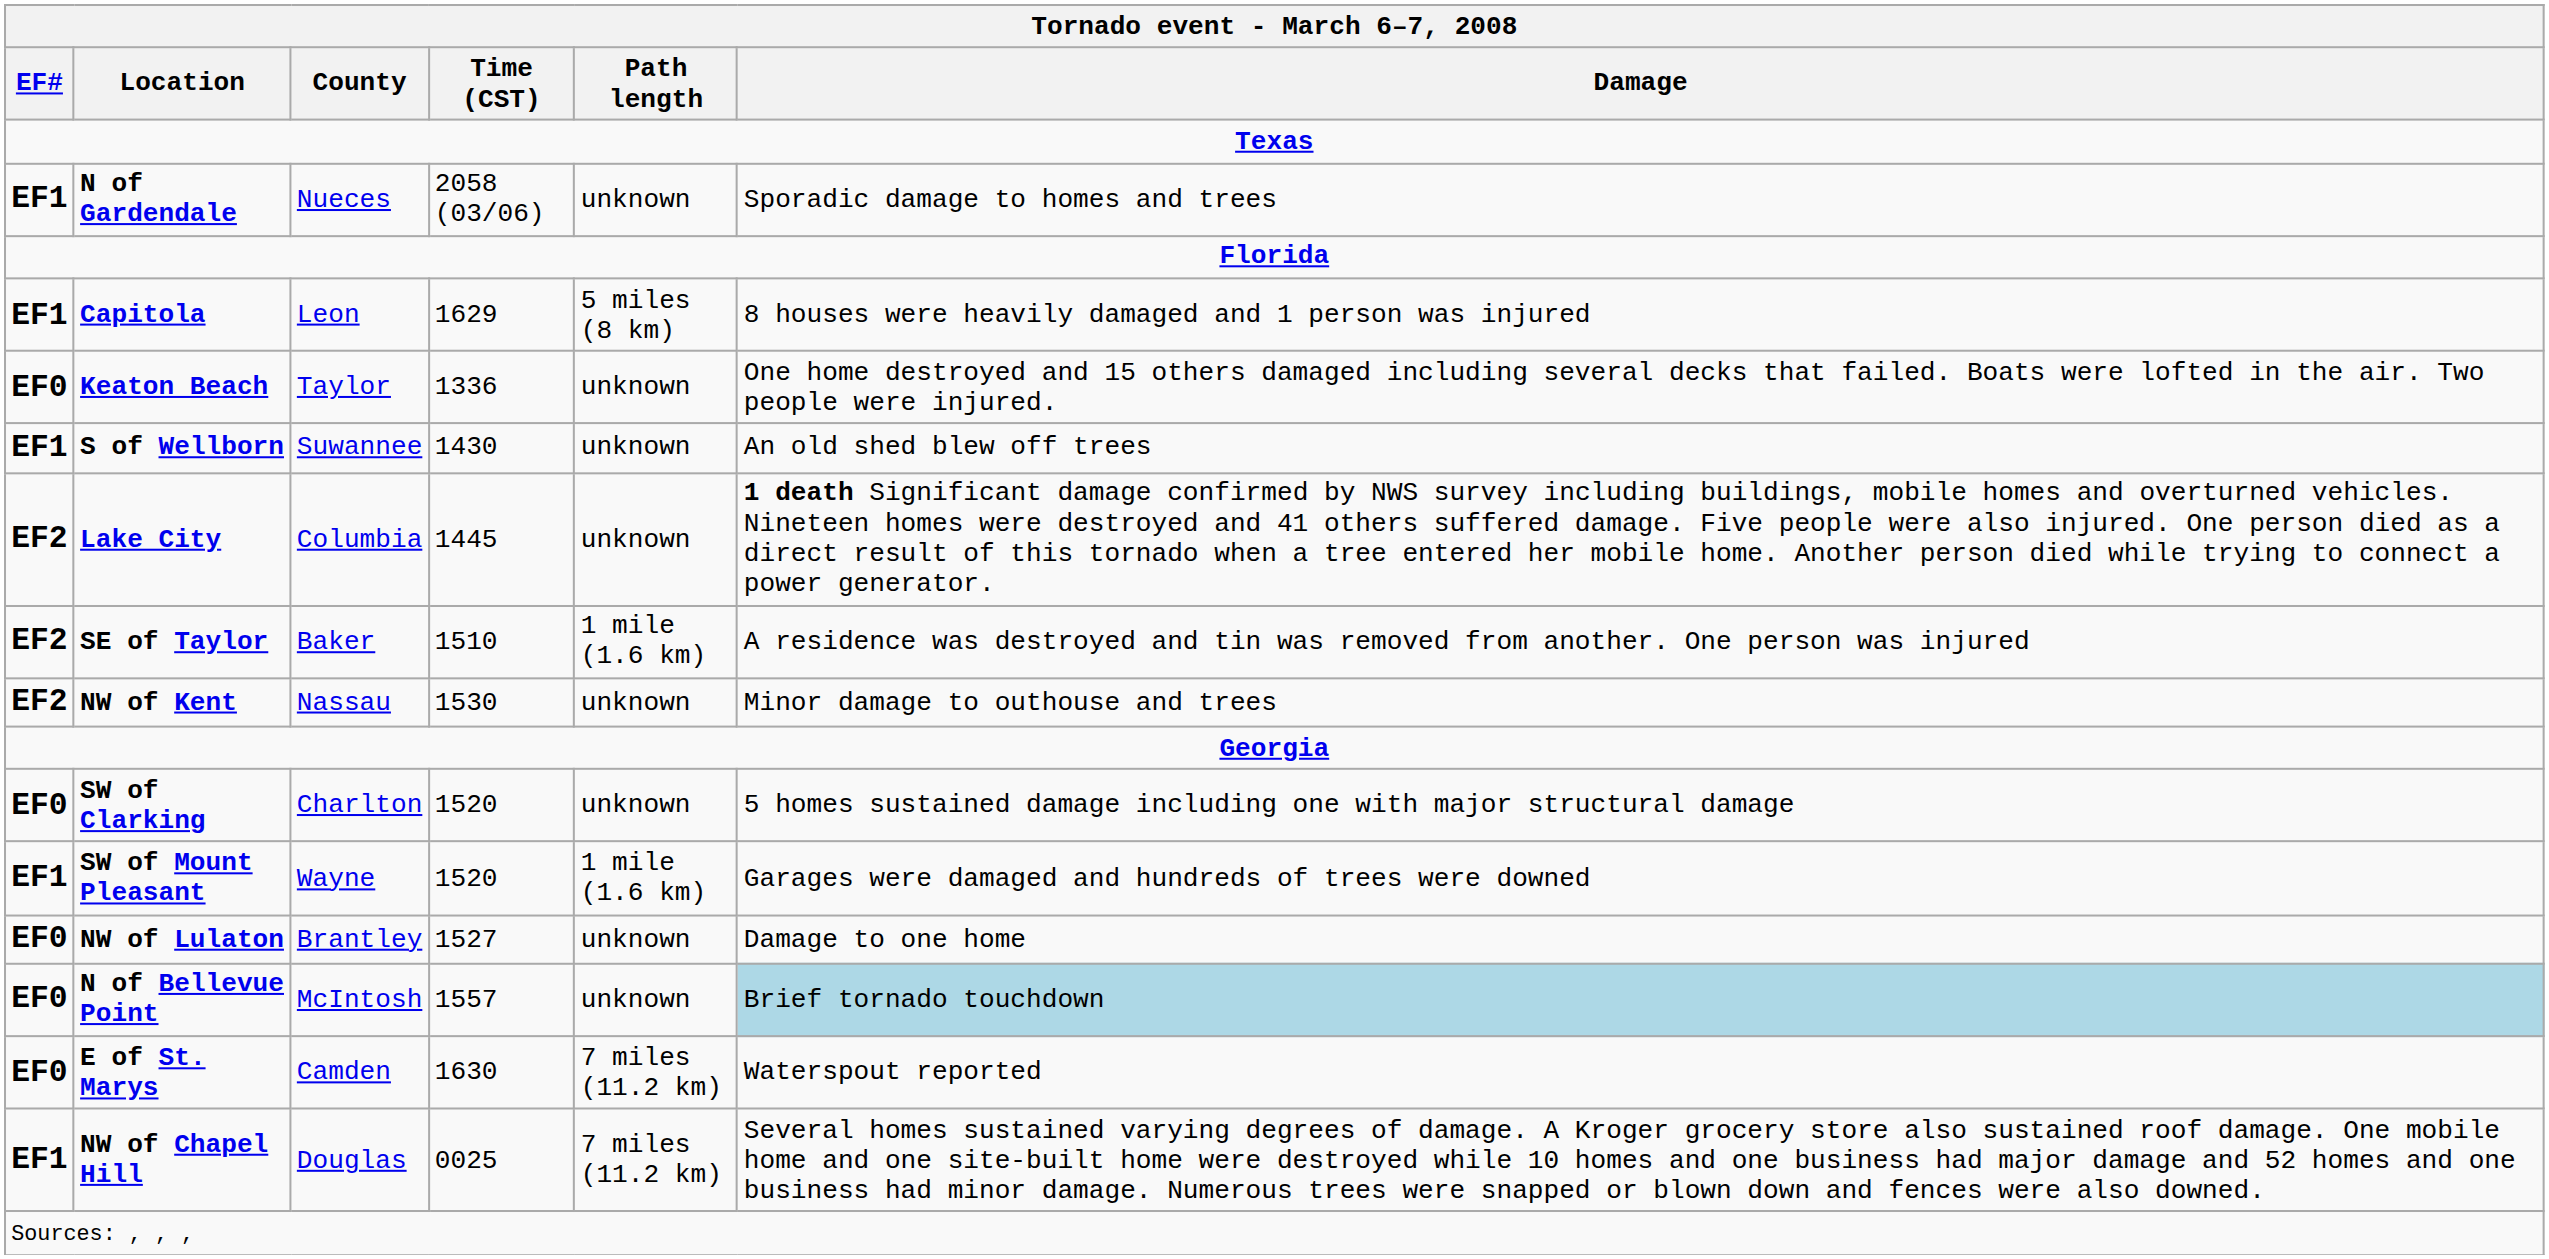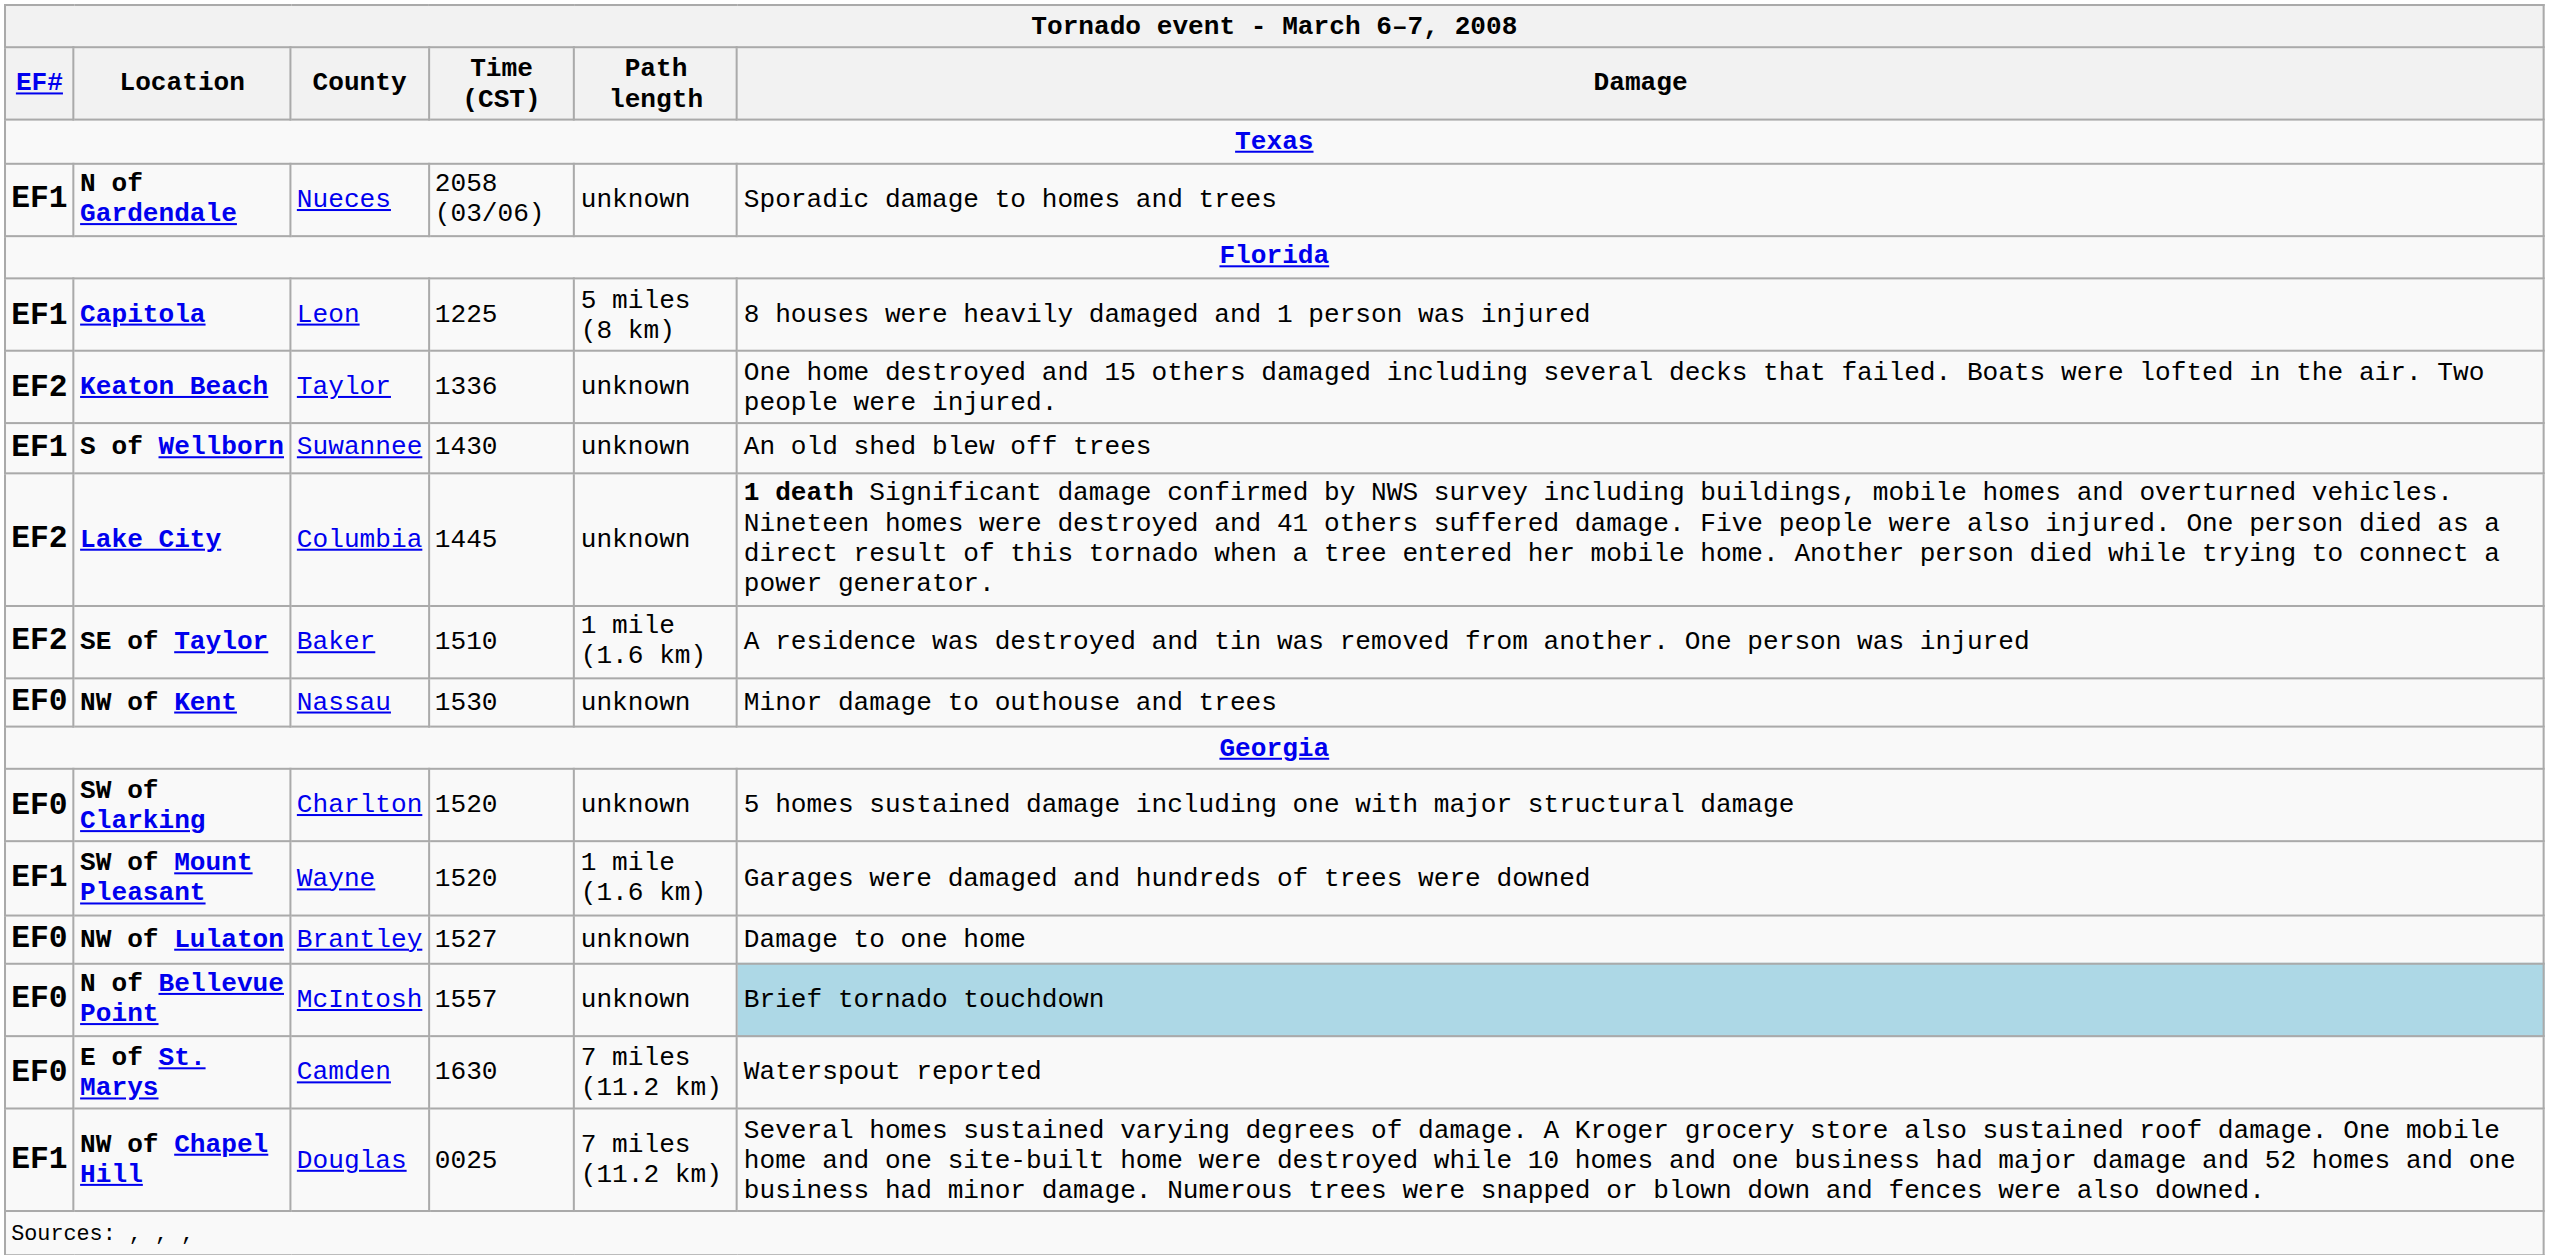(466, 315) 1629 -> (466, 315) 1225
(39, 387) EF0 -> (39, 387) EF2
(39, 702) EF2 -> (39, 702) EF0
